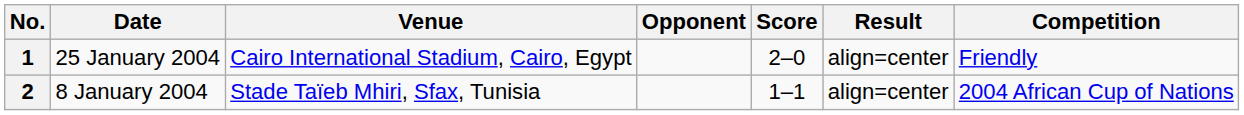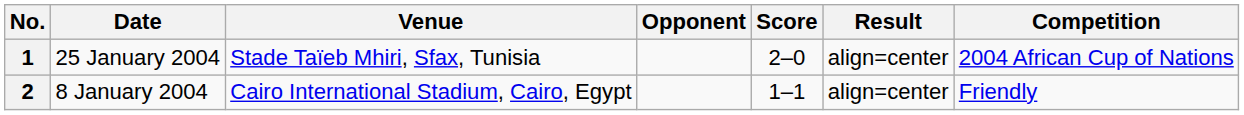(431, 57) Cairo International Stadium, Cairo, Egypt -> (385, 57) Stade Taïeb Mhiri, Sfax, Tunisia
(998, 57) Friendly -> (1096, 57) 2004 African Cup of Nations
(385, 92) Stade Taïeb Mhiri, Sfax, Tunisia -> (431, 92) Cairo International Stadium, Cairo, Egypt
(1096, 92) 2004 African Cup of Nations -> (998, 92) Friendly
